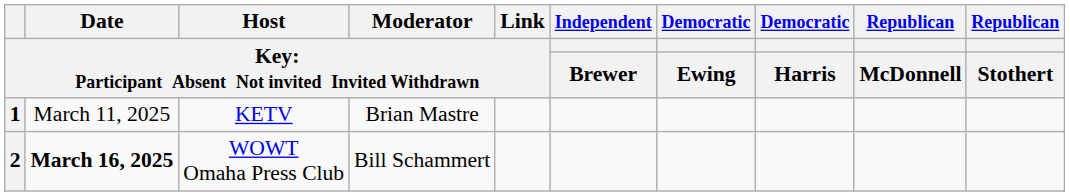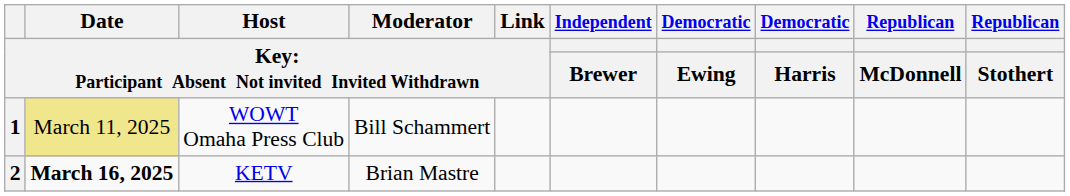(102, 114) no background -> (102, 126) khaki background
(264, 114) KETV -> (264, 126) WOWT Omaha Press Club
(422, 114) Brian Mastre -> (422, 126) Bill Schammert
(264, 160) WOWT Omaha Press Club -> (264, 172) KETV
(422, 160) Bill Schammert -> (422, 172) Brian Mastre
